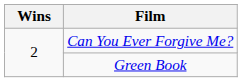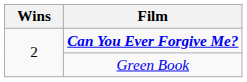(150, 40) normal -> (153, 40) bold
